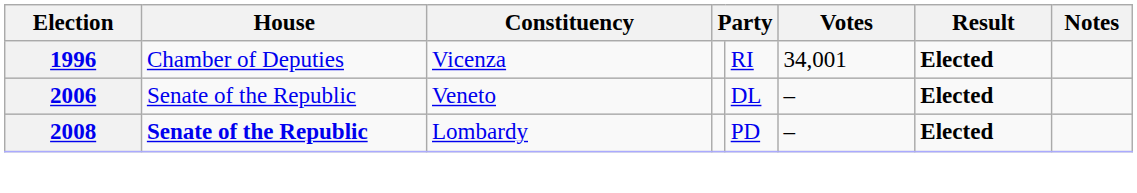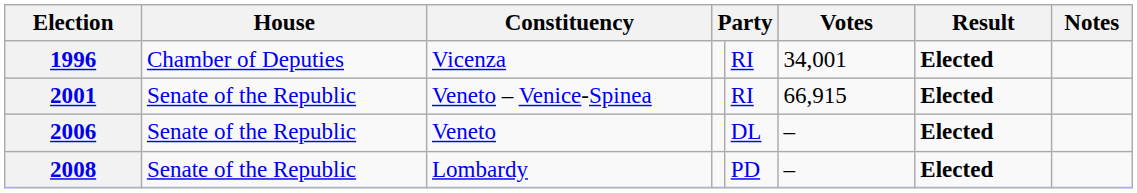+ row: (73, 95)
(257, 132) bold -> (251, 168) normal
